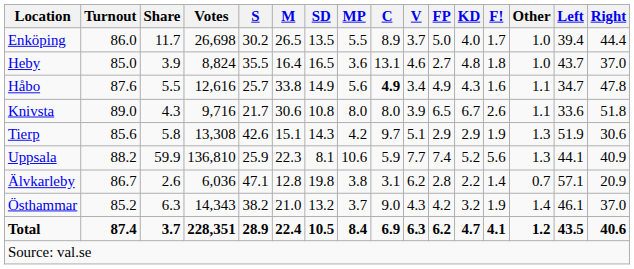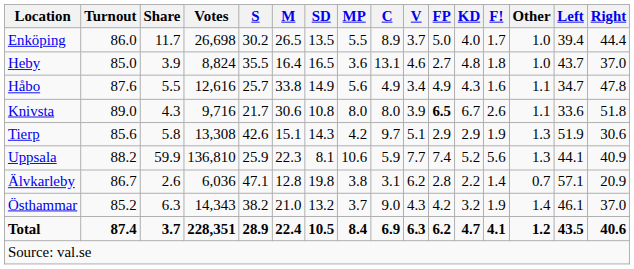(391, 87) bold -> (391, 87) normal
(442, 110) normal -> (442, 110) bold
